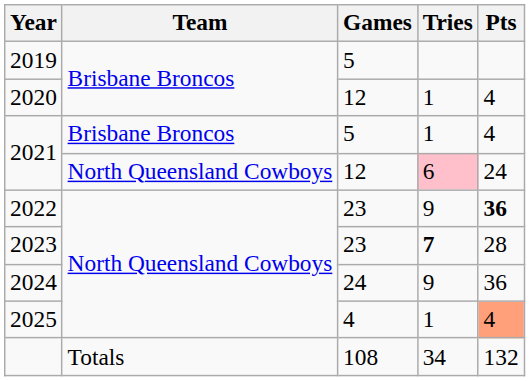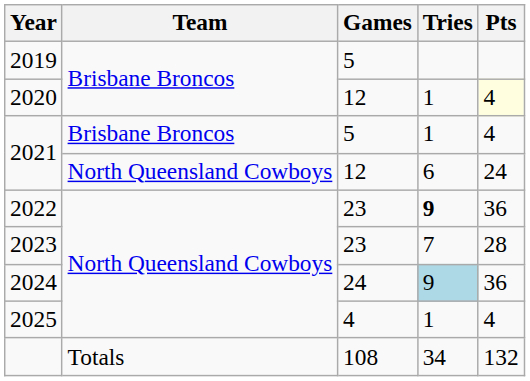(489, 97) no background -> (489, 97) lightyellow background
(428, 171) pink background -> (428, 171) no background
(428, 208) normal -> (428, 208) bold
(495, 208) bold -> (495, 208) normal
(428, 245) bold -> (428, 245) normal
(428, 282) no background -> (428, 282) lightblue background
(489, 319) lightsalmon background -> (489, 319) no background
